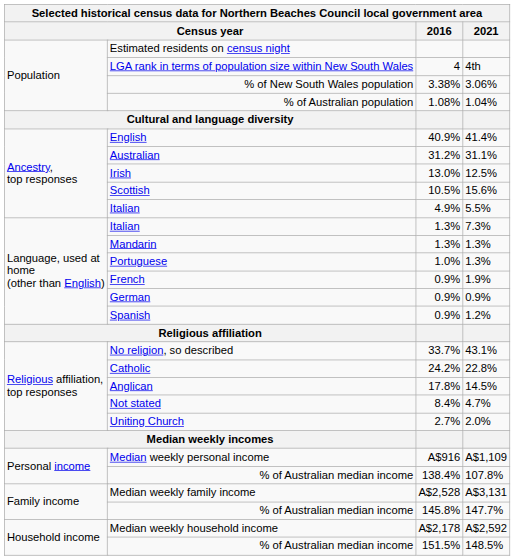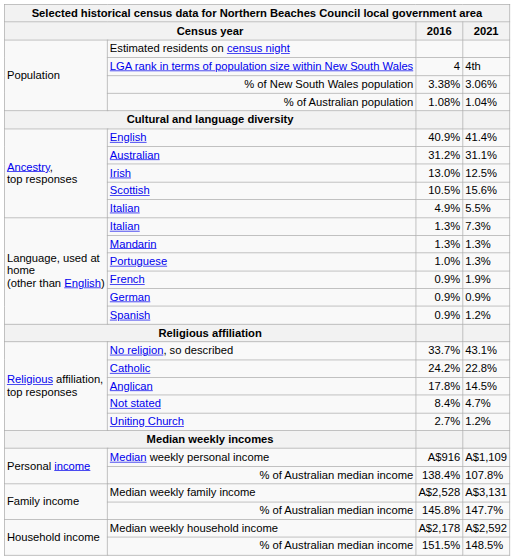(478, 421) 2.0% -> (478, 421) 1.2%
